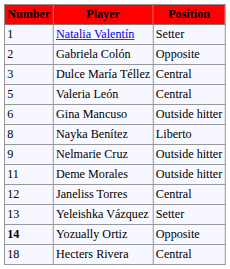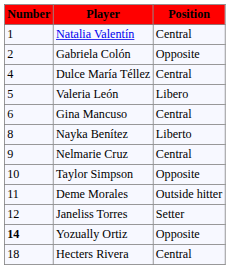(170, 34) Setter -> (174, 34) Central
(10, 74) 3 -> (10, 74) 4
(174, 94) Central -> (172, 94) Libero
(189, 114) Outside hitter -> (174, 114) Central
(189, 154) Outside hitter -> (174, 154) Central
+ row: (95, 174)
(174, 194) Central -> (170, 214) Setter
- row: (102, 214)
